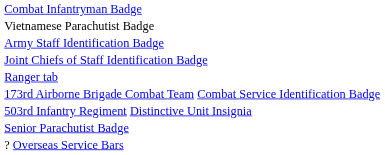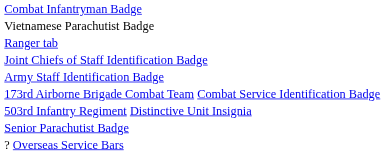(84, 43) Army Staff Identification Badge -> (31, 43) Ranger tab
(31, 77) Ranger tab -> (84, 77) Army Staff Identification Badge
